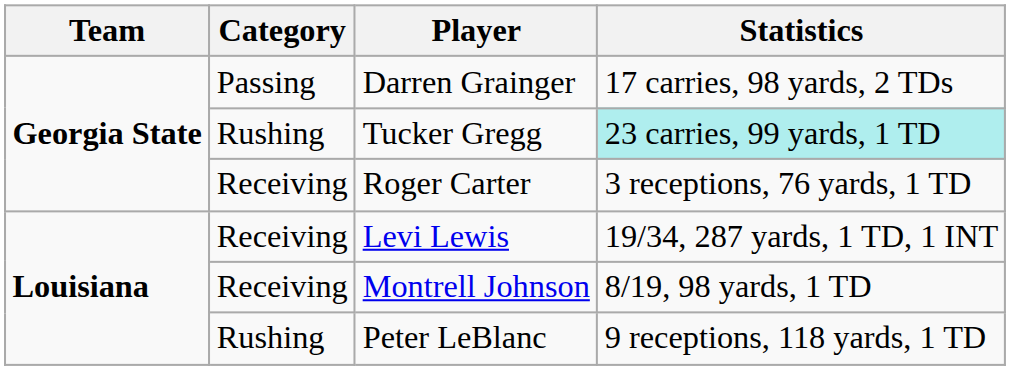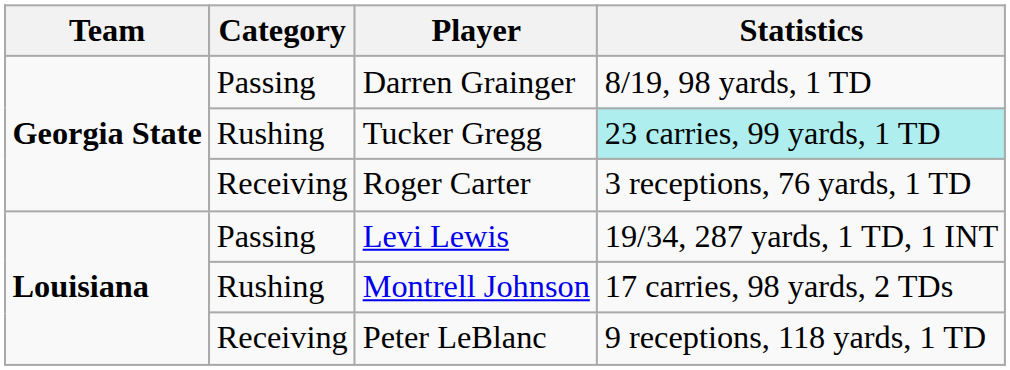(779, 81) 17 carries, 98 yards, 2 TDs -> (738, 81) 8/19, 98 yards, 1 TD
(282, 235) Receiving -> (266, 235) Passing
(282, 286) Receiving -> (271, 286) Rushing
(738, 286) 8/19, 98 yards, 1 TD -> (779, 286) 17 carries, 98 yards, 2 TDs
(271, 337) Rushing -> (282, 337) Receiving
